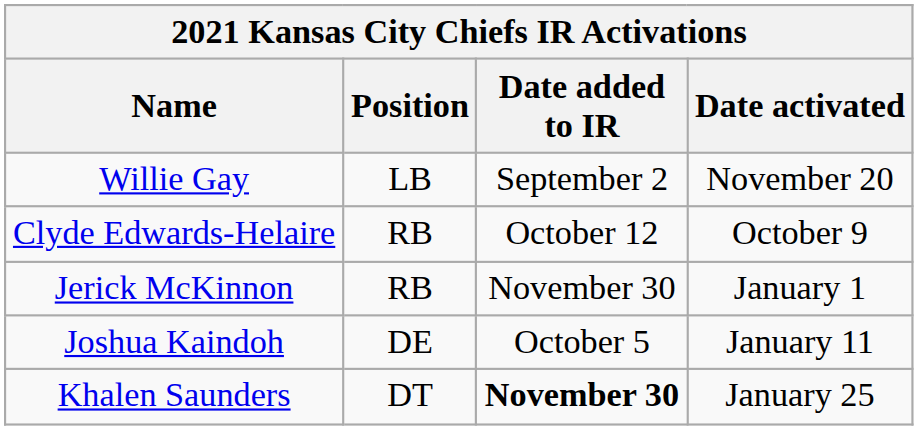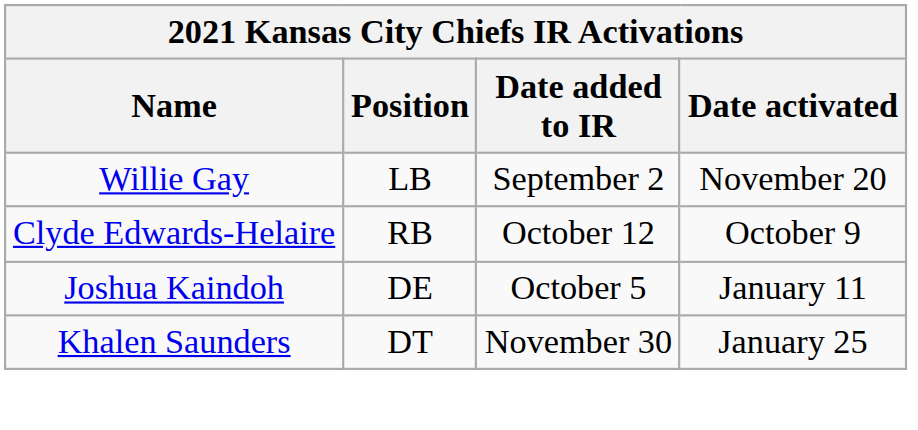- row: (174, 287)
(582, 395) bold -> (578, 341) normal
